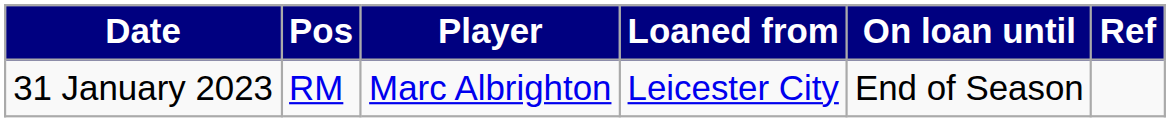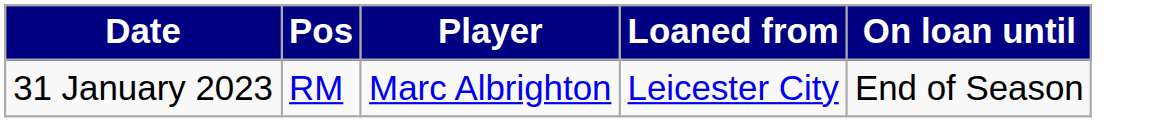- column: (1128, 32)
